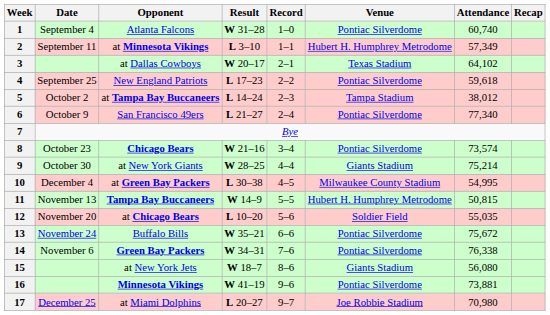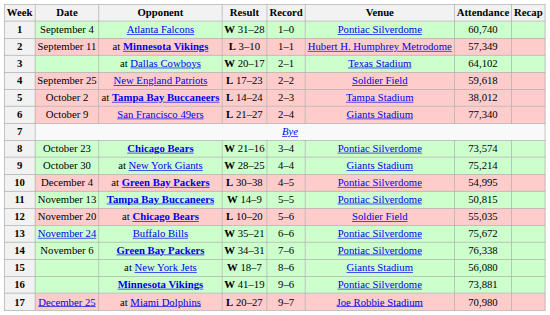(380, 81) Pontiac Silverdome -> (380, 81) Soldier Field
(380, 115) Pontiac Silverdome -> (380, 115) Giants Stadium
(380, 183) Milwaukee County Stadium -> (380, 183) Pontiac Silverdome
(380, 200) Hubert H. Humphrey Metrodome -> (380, 200) Pontiac Silverdome
